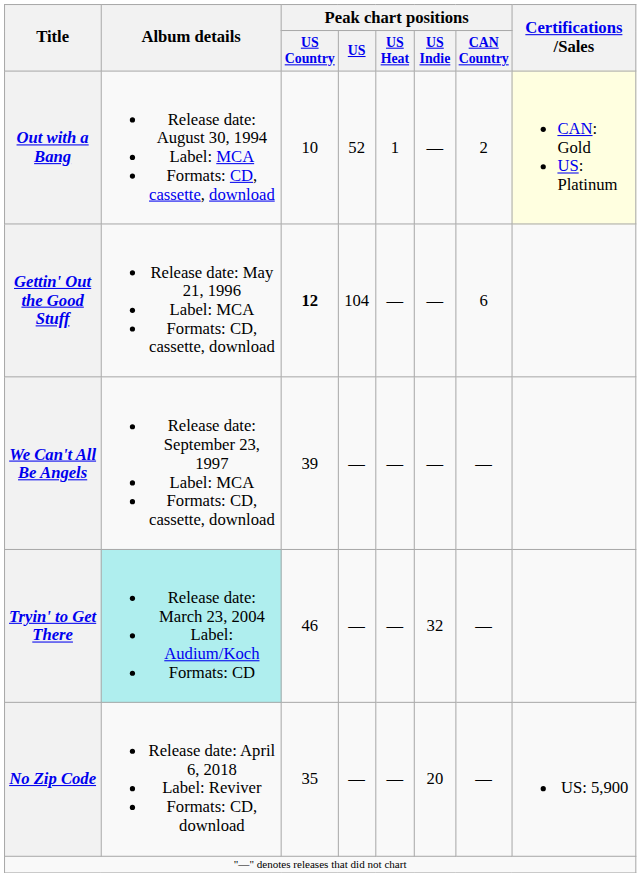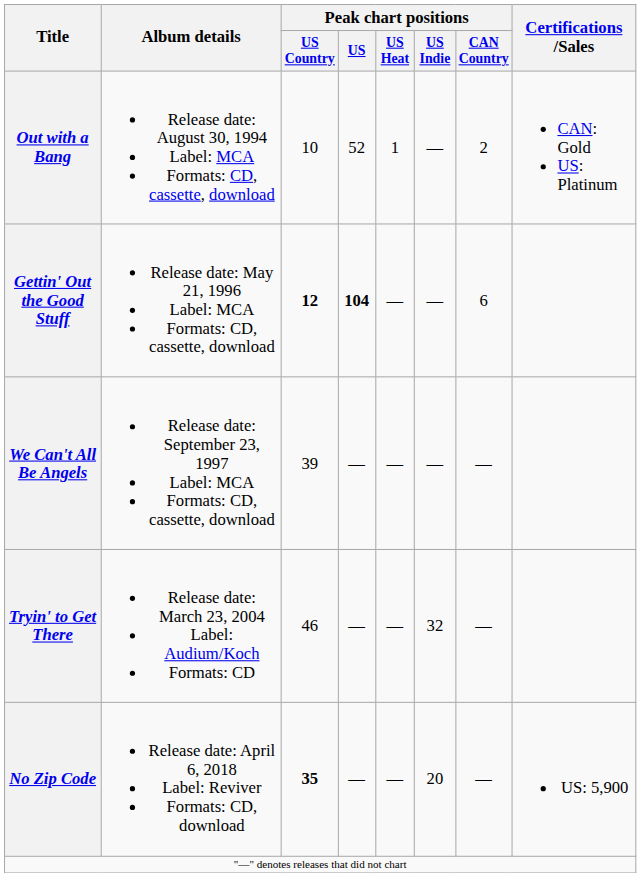(574, 157) lightyellow background -> (574, 157) no background
(357, 300) normal -> (357, 300) bold
(191, 635) paleturquoise background -> (191, 635) no background
(310, 779) normal -> (310, 779) bold
